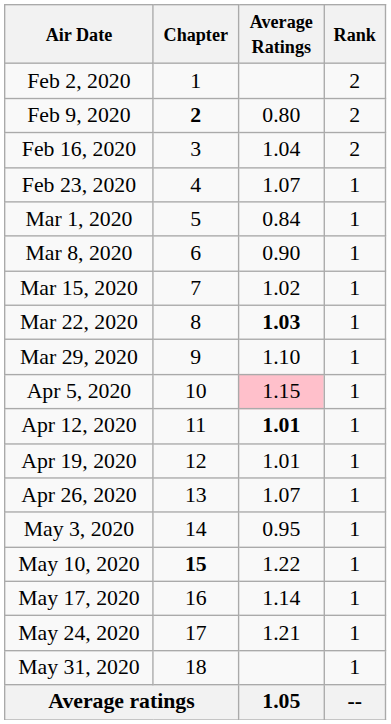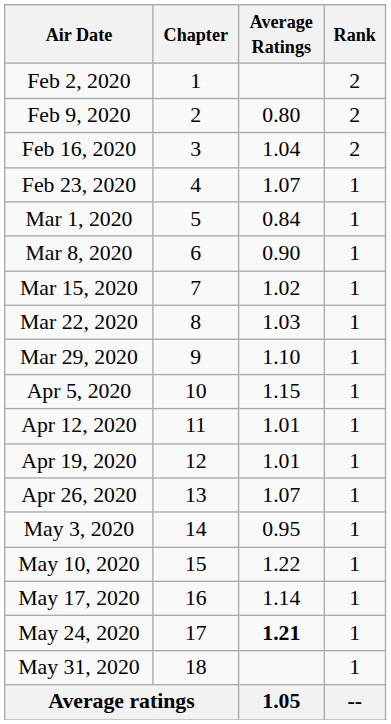(196, 115) bold -> (196, 115) normal
(281, 322) bold -> (281, 322) normal
(281, 391) pink background -> (281, 391) no background
(281, 425) bold -> (281, 425) normal
(196, 563) bold -> (196, 563) normal
(281, 632) normal -> (281, 632) bold
